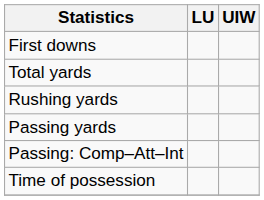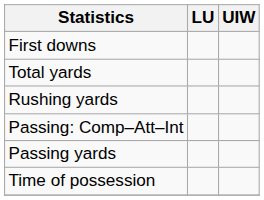rows swapped: (62, 126) <-> (96, 153)
